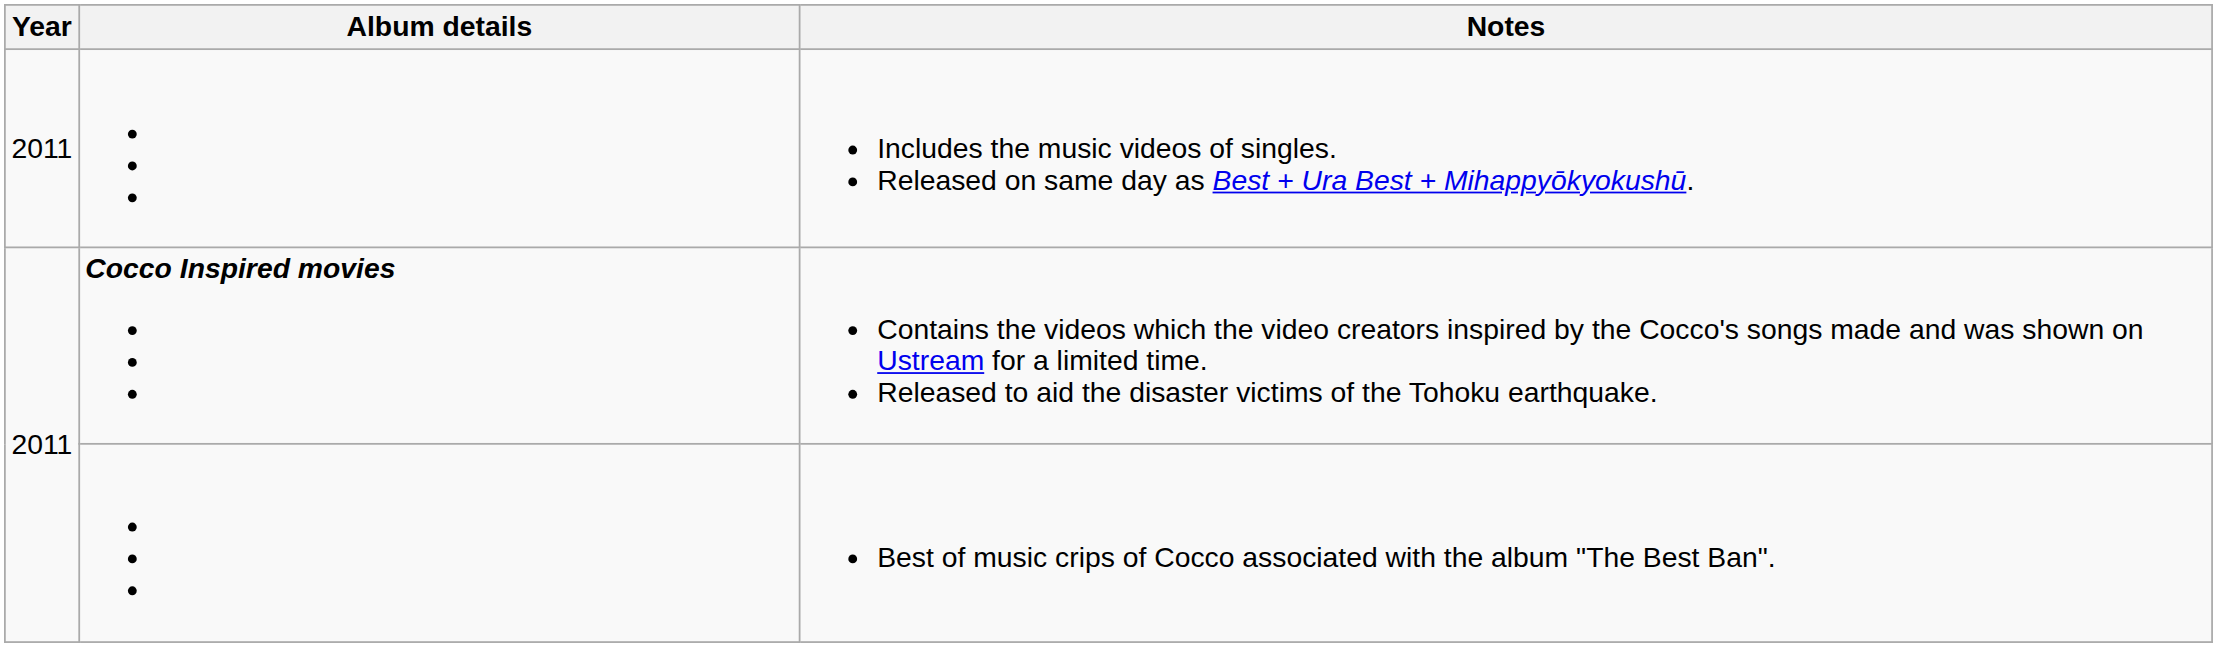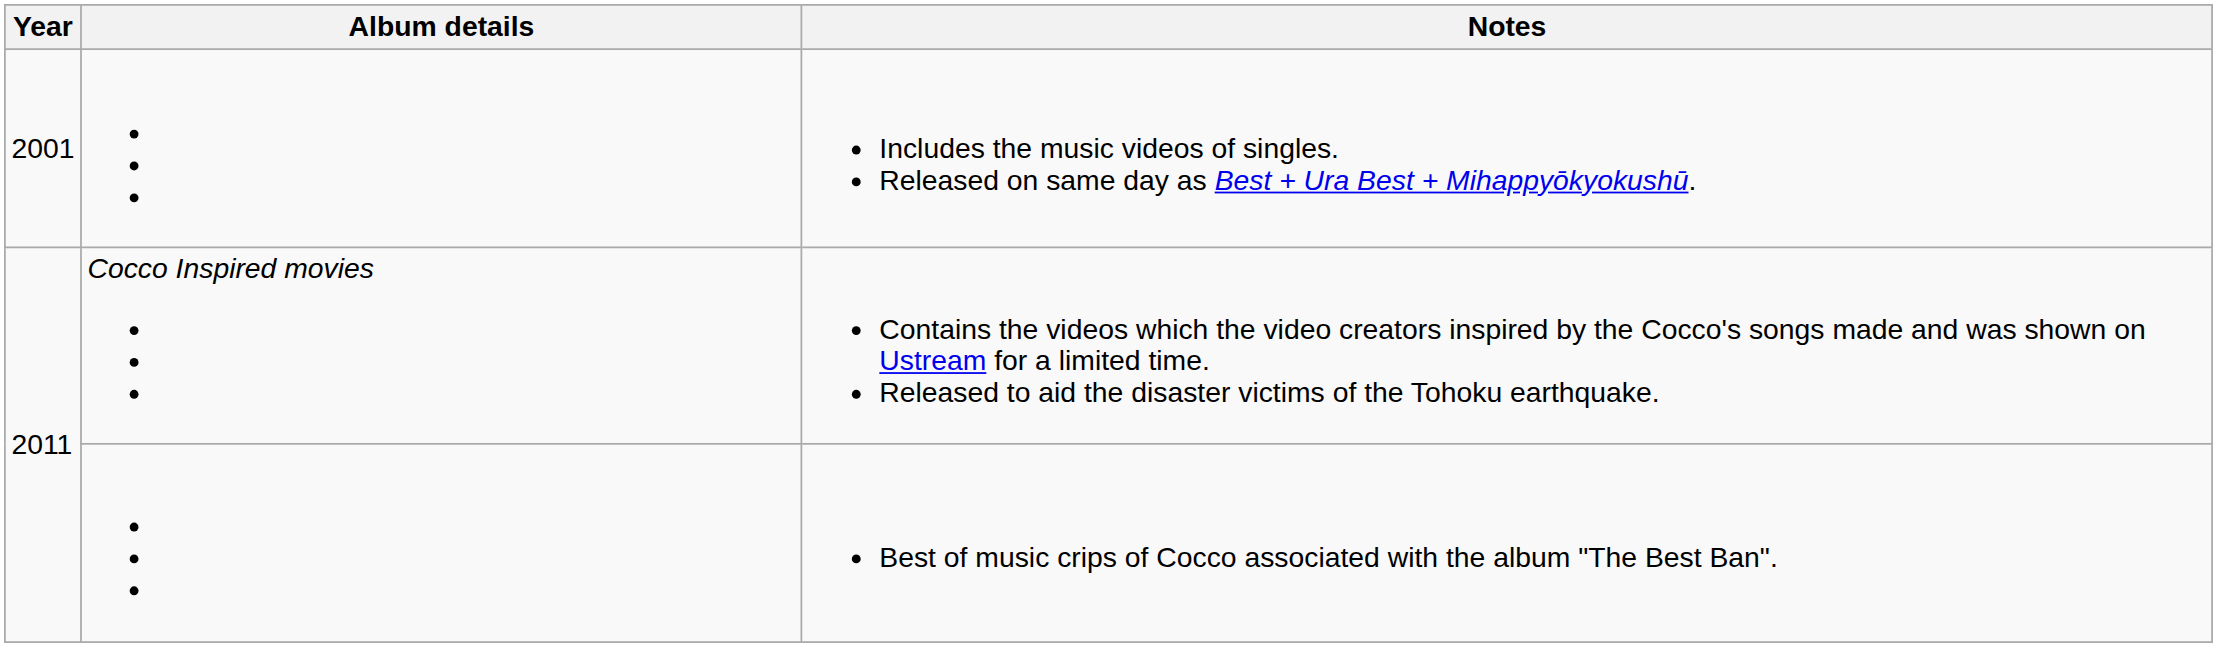(42, 147) 2011 -> (43, 147) 2001
(439, 331) bold -> (441, 331) normal
